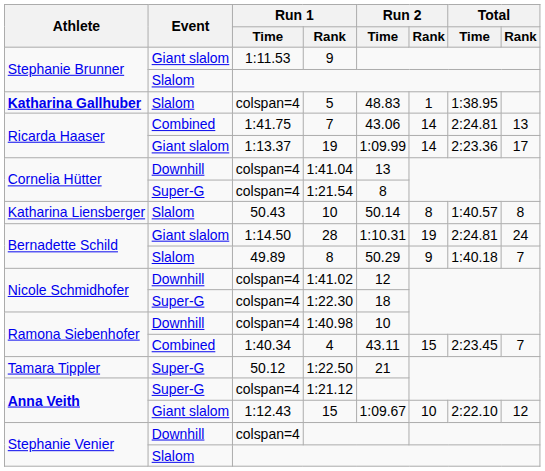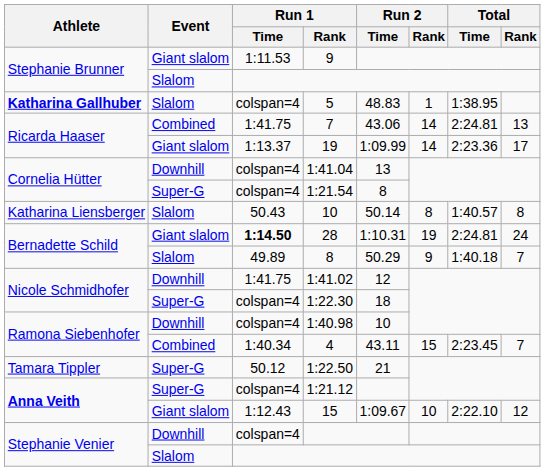(268, 235) normal -> (268, 235) bold
(268, 279) colspan=4 -> (268, 279) 1:41.75
